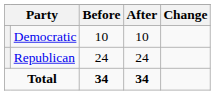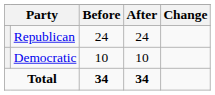rows swapped: (44, 57) <-> (45, 36)
